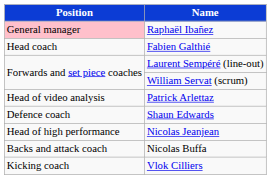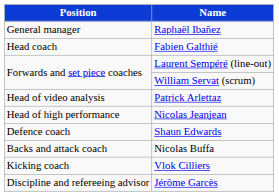(44, 30) pink background -> (44, 30) no background
rows swapped: (180, 115) <-> (183, 132)
+ row: (186, 183)
